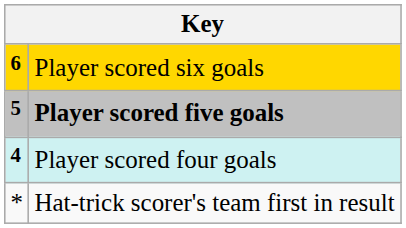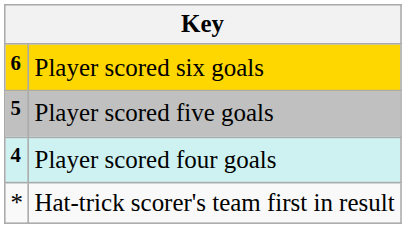(159, 113) bold -> (154, 113) normal
